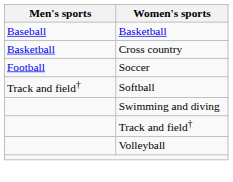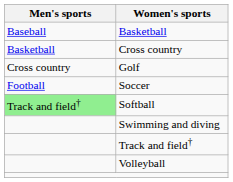+ row: (129, 67)
(44, 87) no background -> (44, 105) lightgreen background
